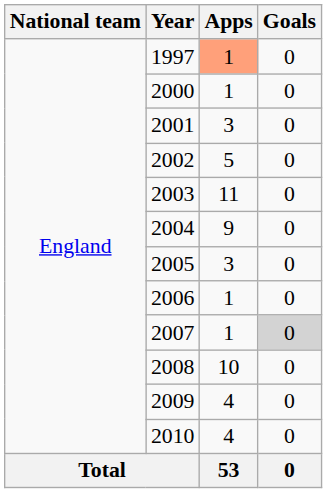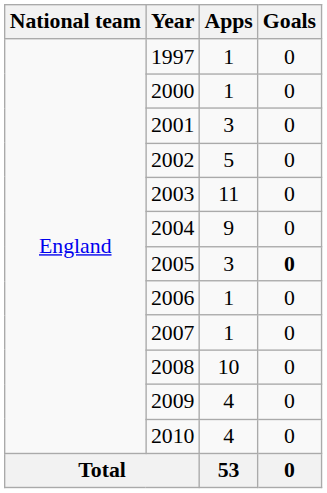(229, 56) lightsalmon background -> (229, 56) no background
(289, 263) normal -> (289, 263) bold
(289, 332) lightgrey background -> (289, 332) no background
